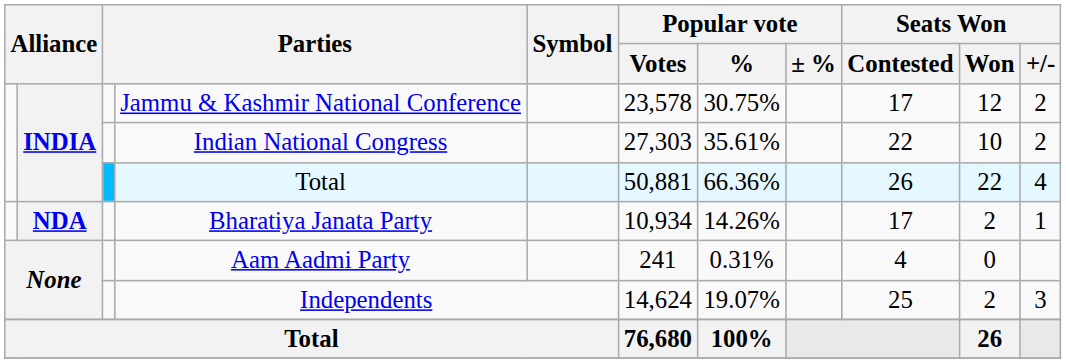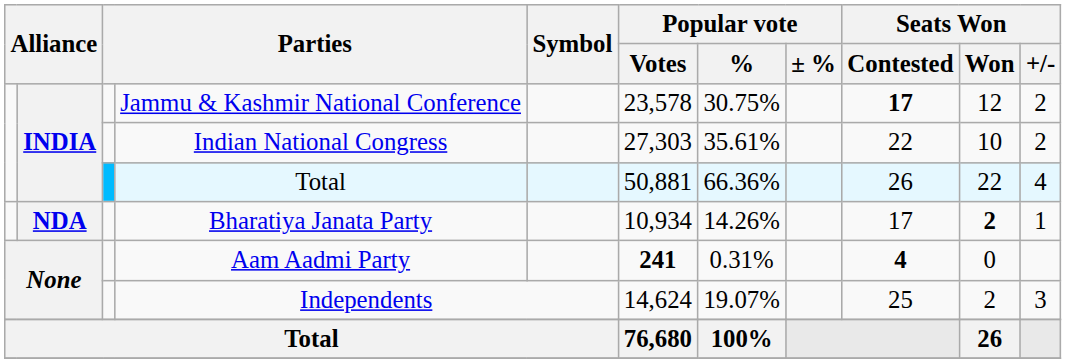(900, 102) normal -> (900, 102) bold
(990, 220) normal -> (990, 220) bold
(658, 260) normal -> (658, 260) bold
(900, 260) normal -> (900, 260) bold
